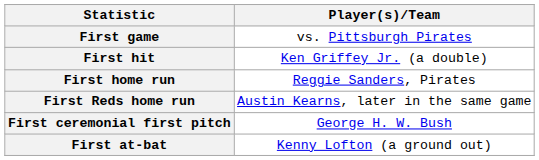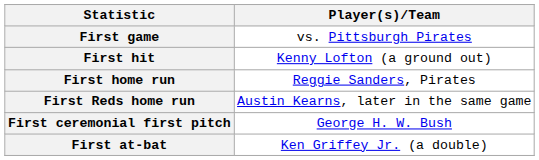(384, 59) Ken Griffey Jr. (a double) -> (384, 59) Kenny Lofton (a ground out)
(384, 145) Kenny Lofton (a ground out) -> (384, 145) Ken Griffey Jr. (a double)
